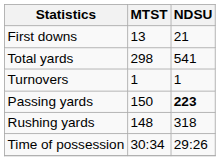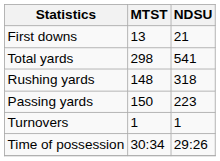rows swapped: (51, 123) <-> (38, 79)
(185, 101) bold -> (185, 101) normal
